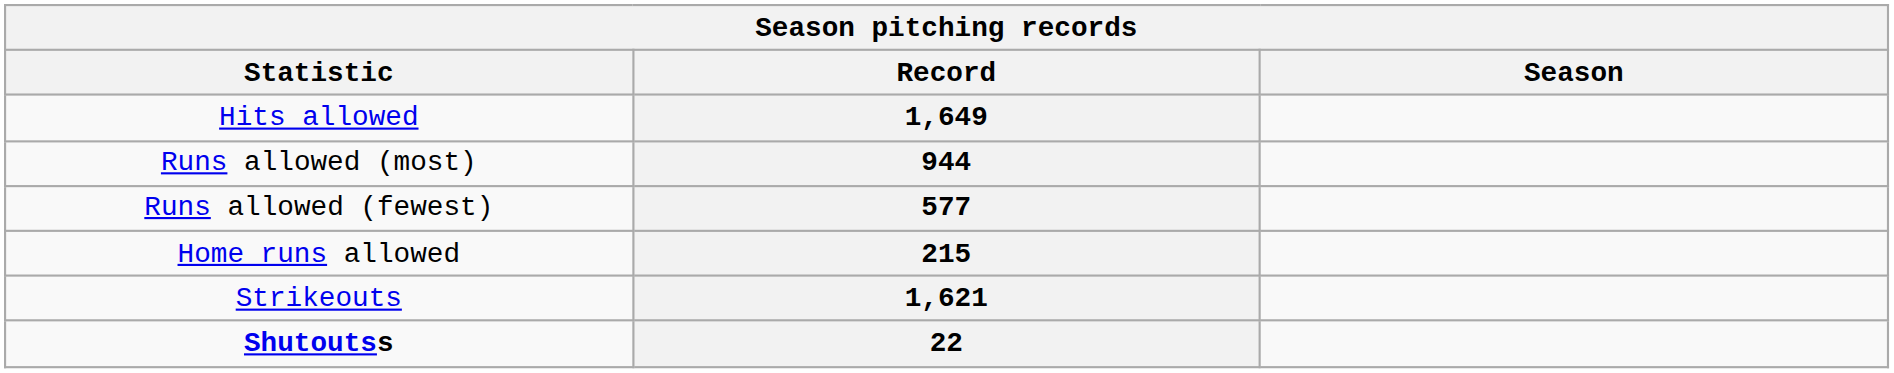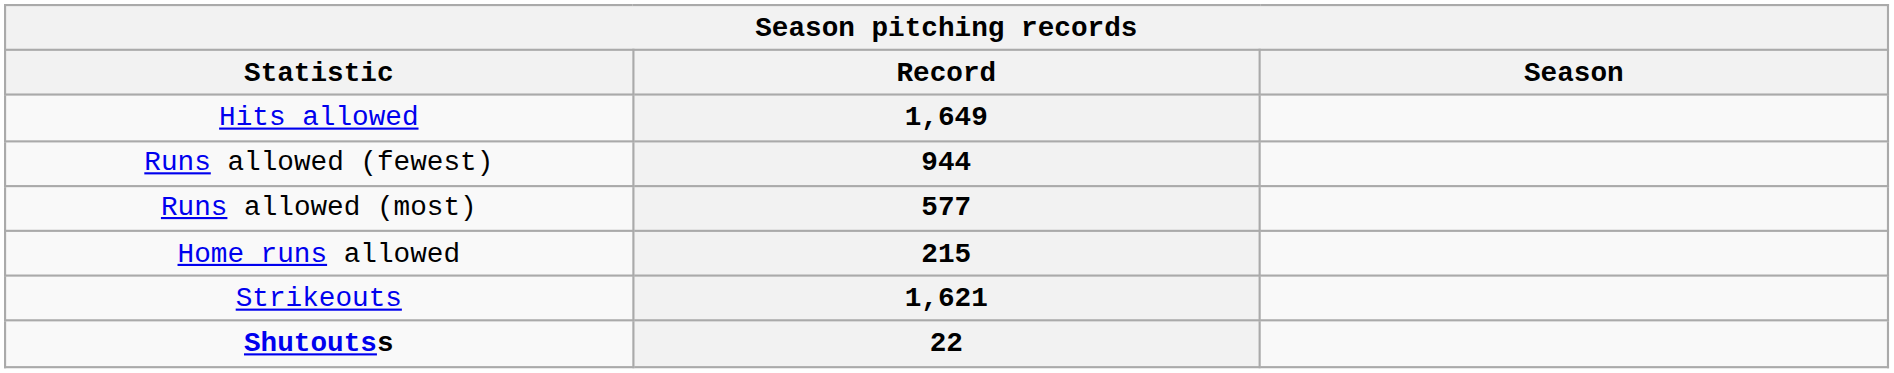(319, 163) Runs allowed (most) -> (319, 163) Runs allowed (fewest)
(319, 208) Runs allowed (fewest) -> (319, 208) Runs allowed (most)
